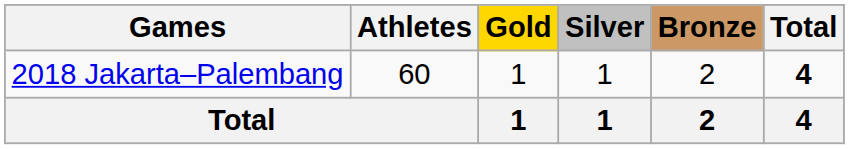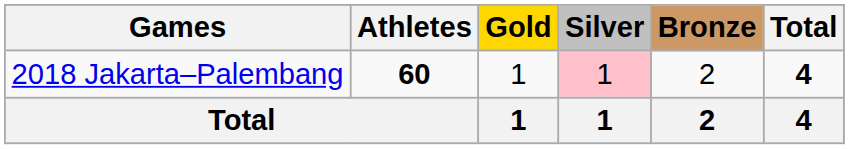(414, 73) normal -> (414, 73) bold
(605, 73) no background -> (605, 73) pink background
